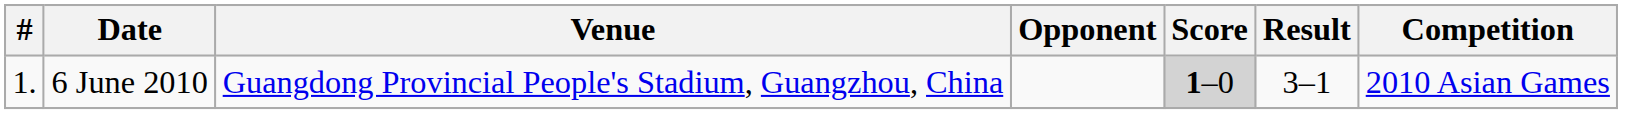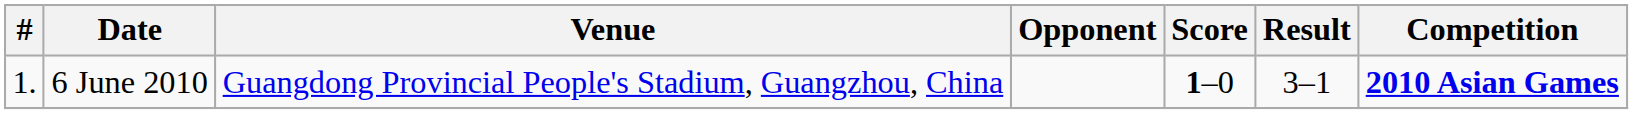(1210, 81) lightgrey background -> (1210, 81) no background
(1488, 81) normal -> (1492, 81) bold
